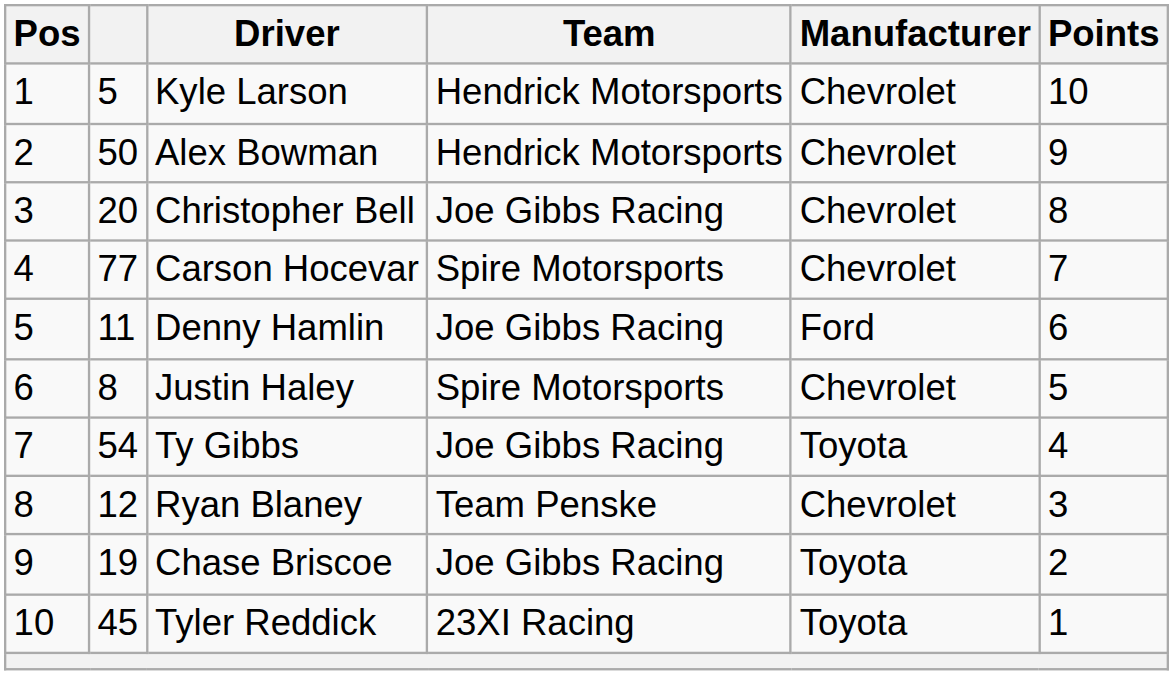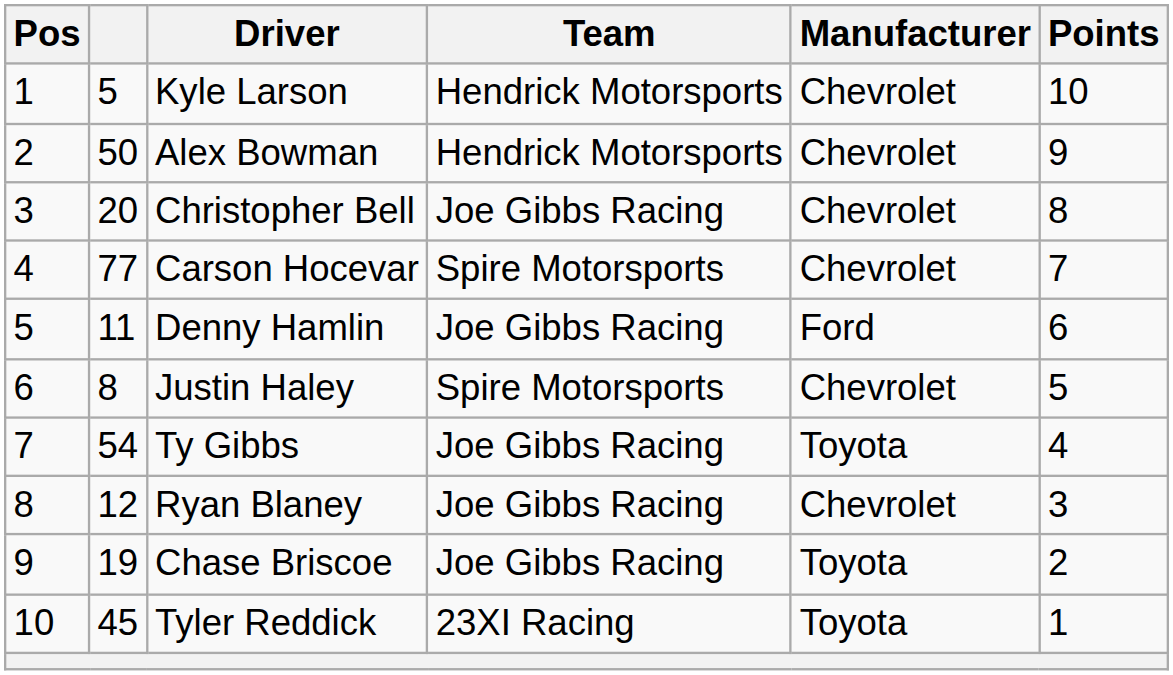(546, 504) Team Penske -> (580, 504) Joe Gibbs Racing
